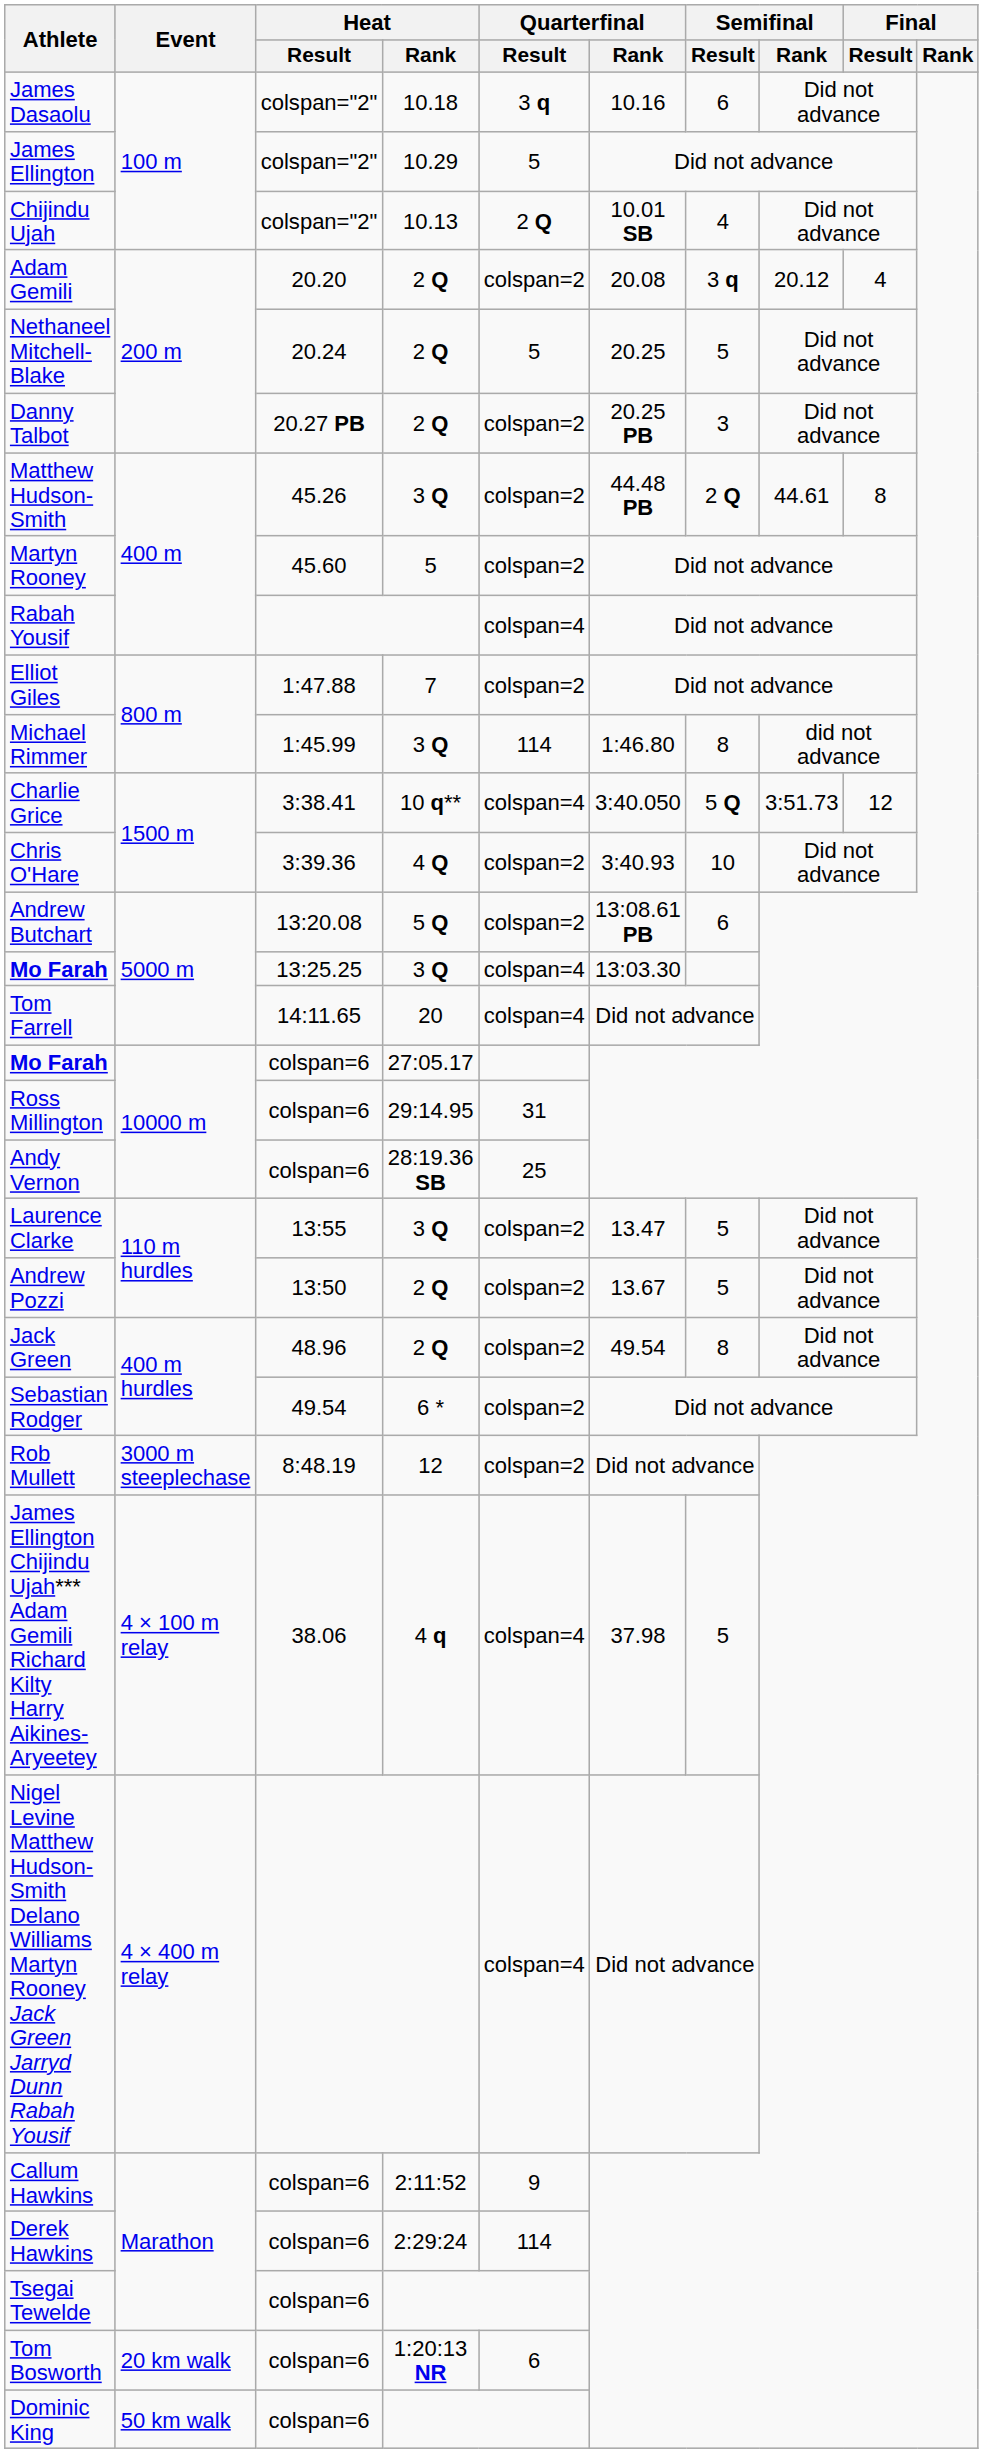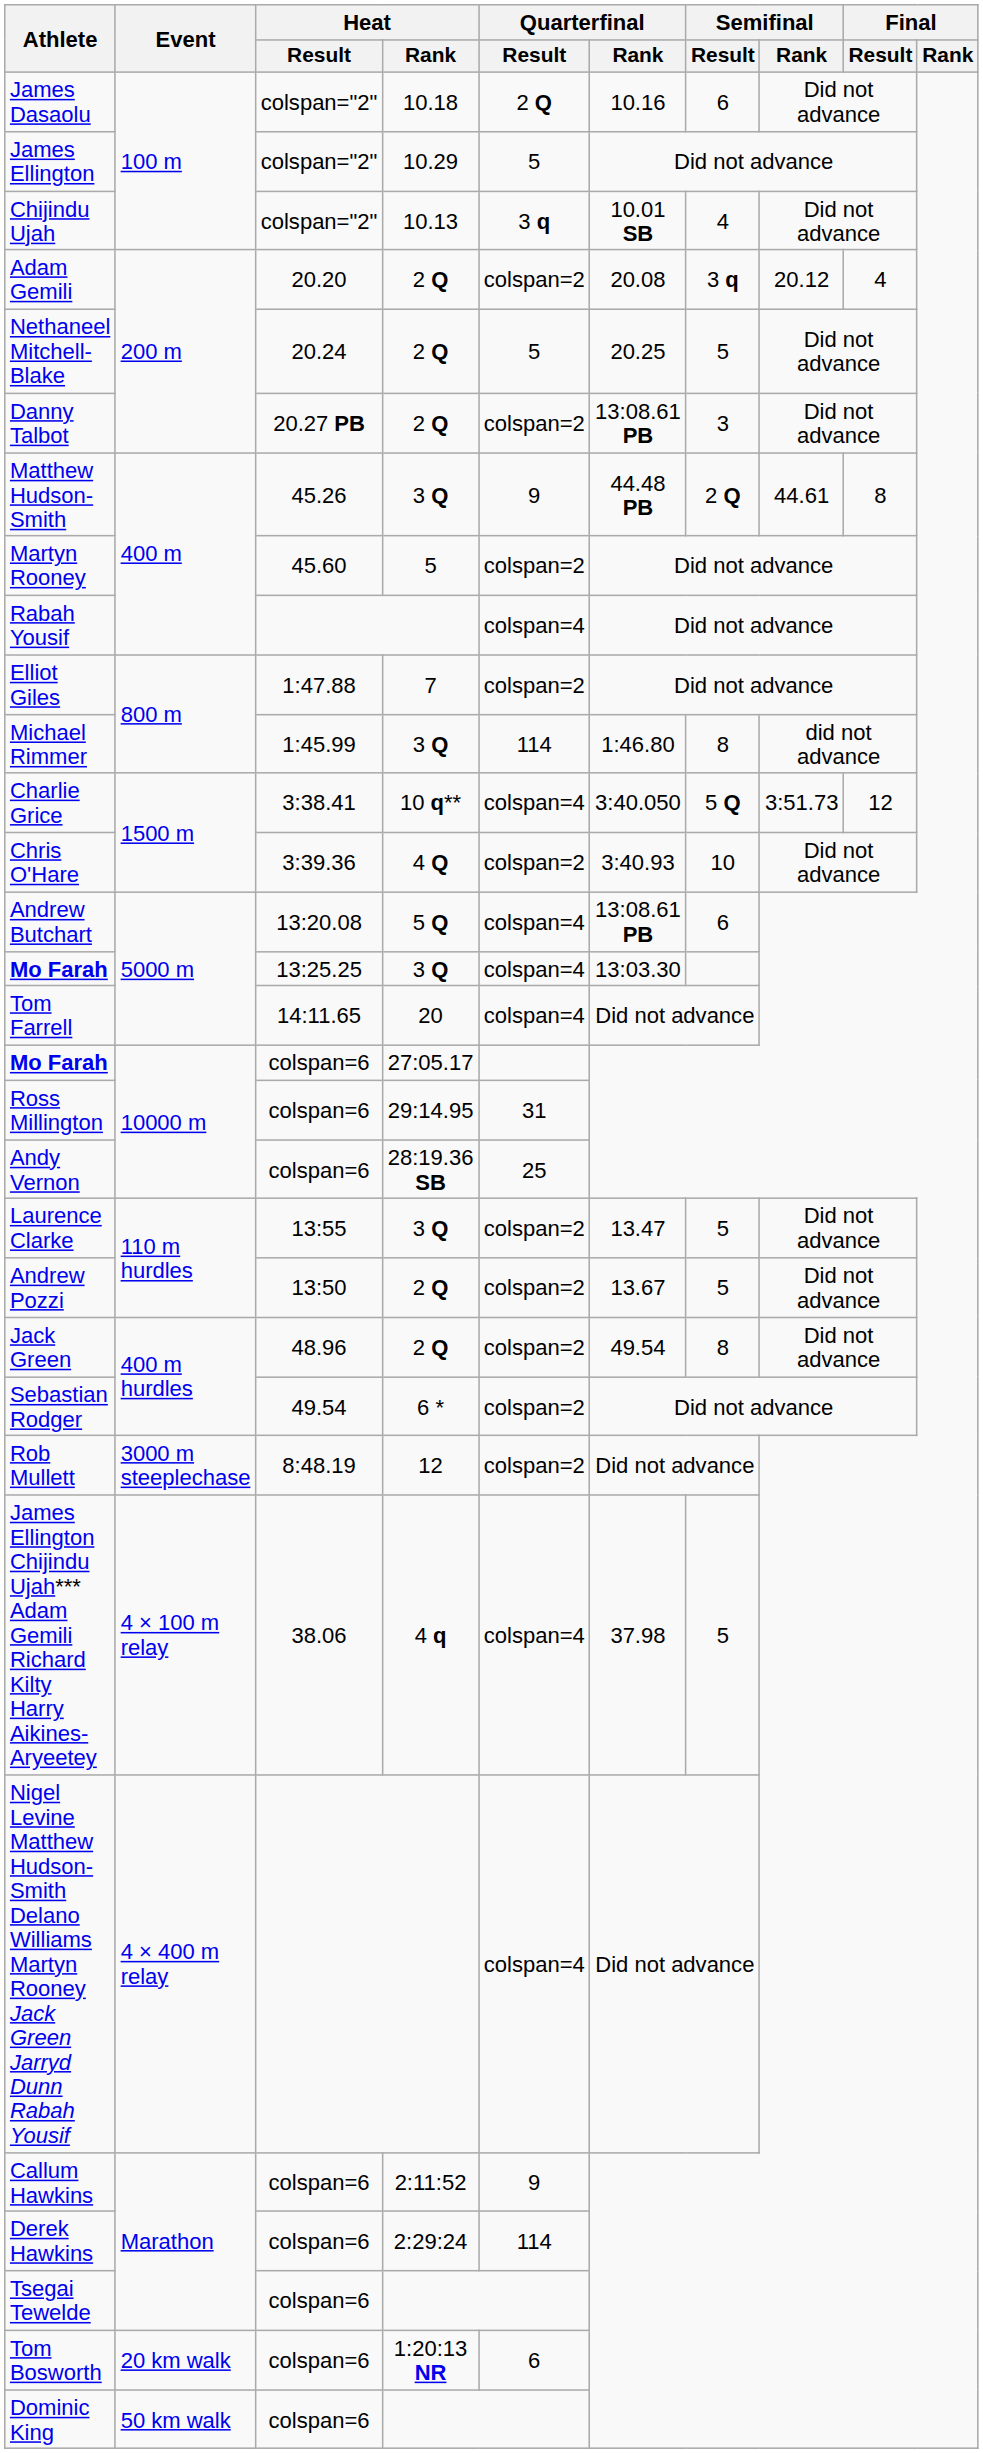(534, 102) 3 q -> (534, 102) 2 Q
(534, 221) 2 Q -> (534, 221) 3 q
(638, 423) 20.25 PB -> (638, 423) 13:08.61 PB
(534, 495) colspan=2 -> (534, 495) 9
(534, 922) colspan=2 -> (534, 922) colspan=4
